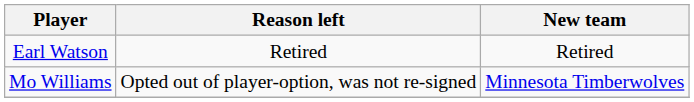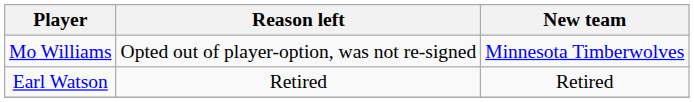rows swapped: (60, 81) <-> (60, 50)
